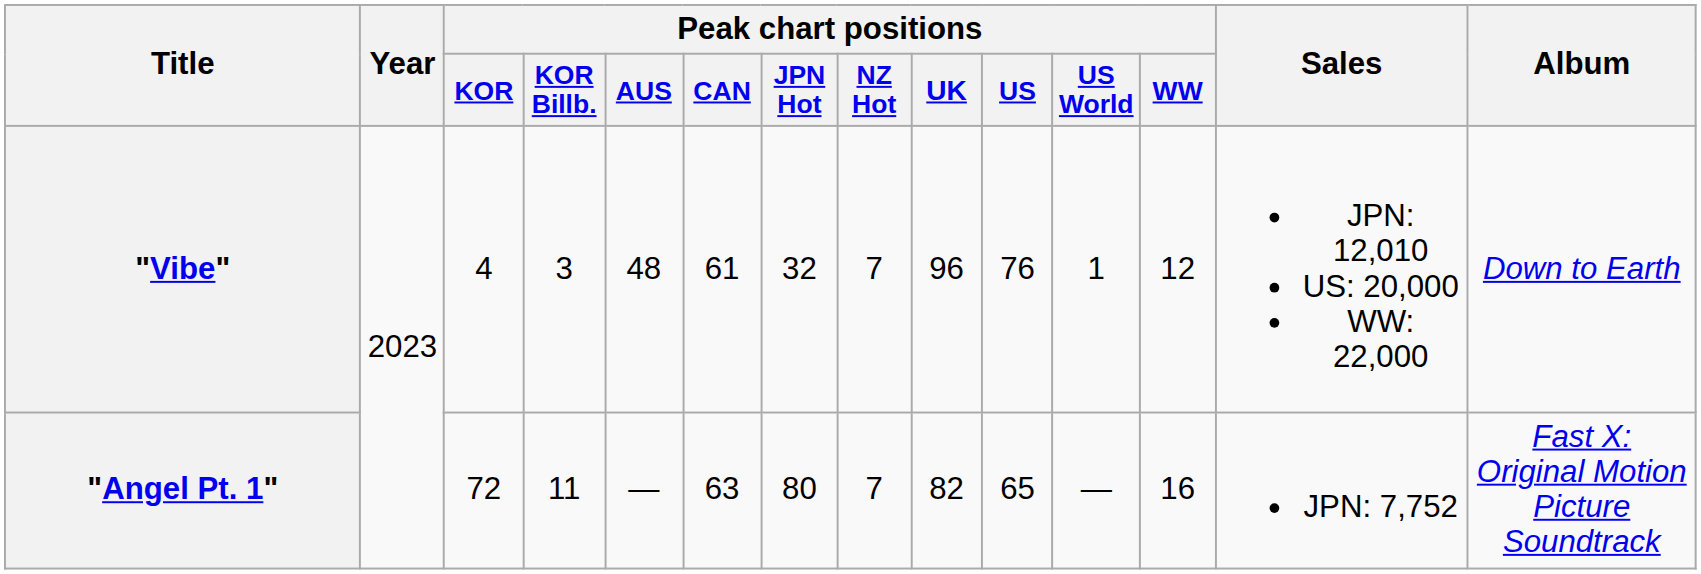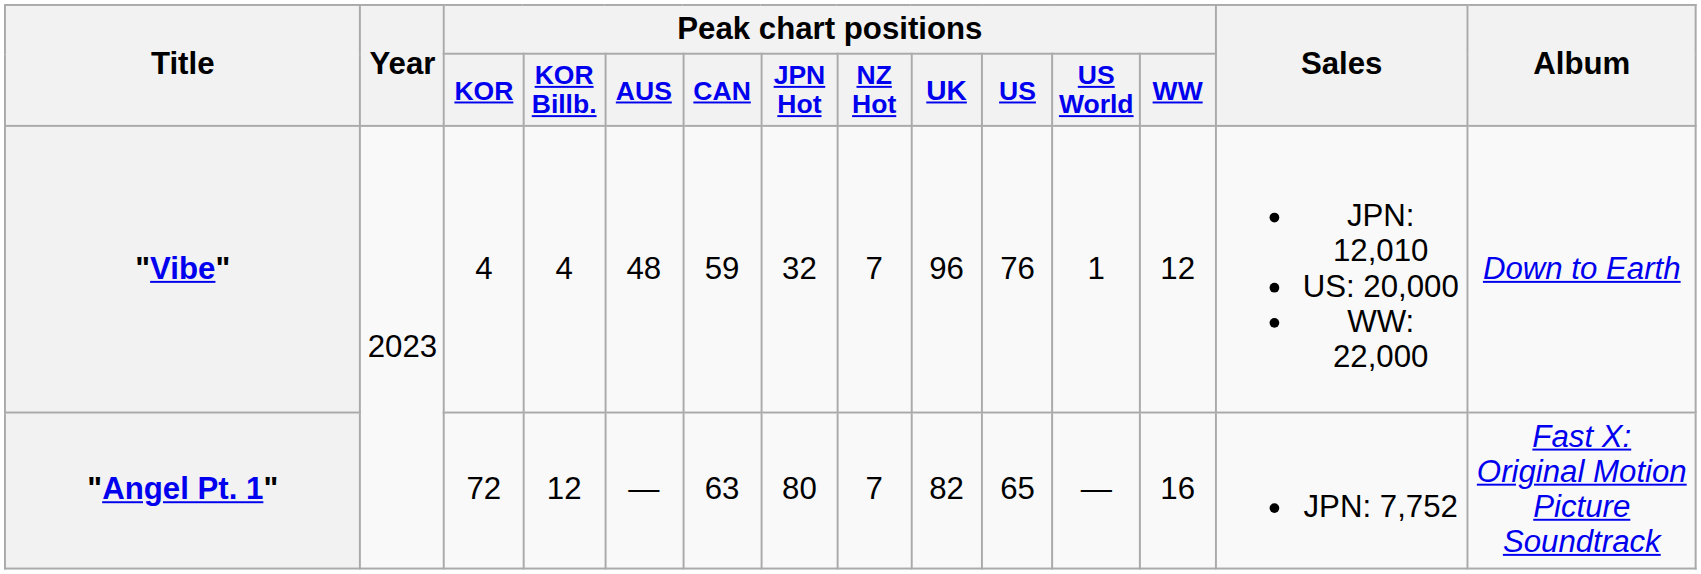(564, 268) 3 -> (564, 268) 4
(722, 268) 61 -> (722, 268) 59
(564, 489) 11 -> (564, 489) 12
